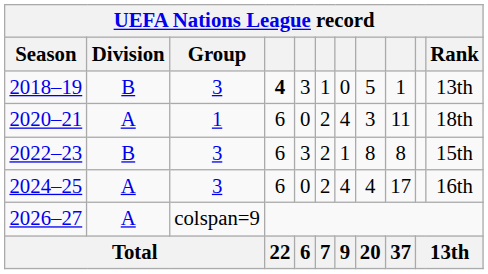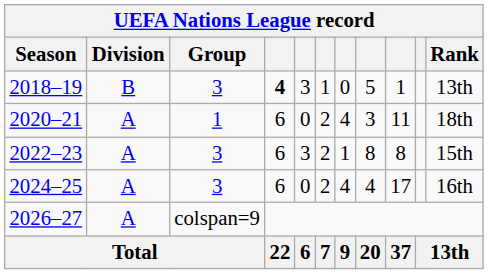(128, 152) B -> (128, 152) A
